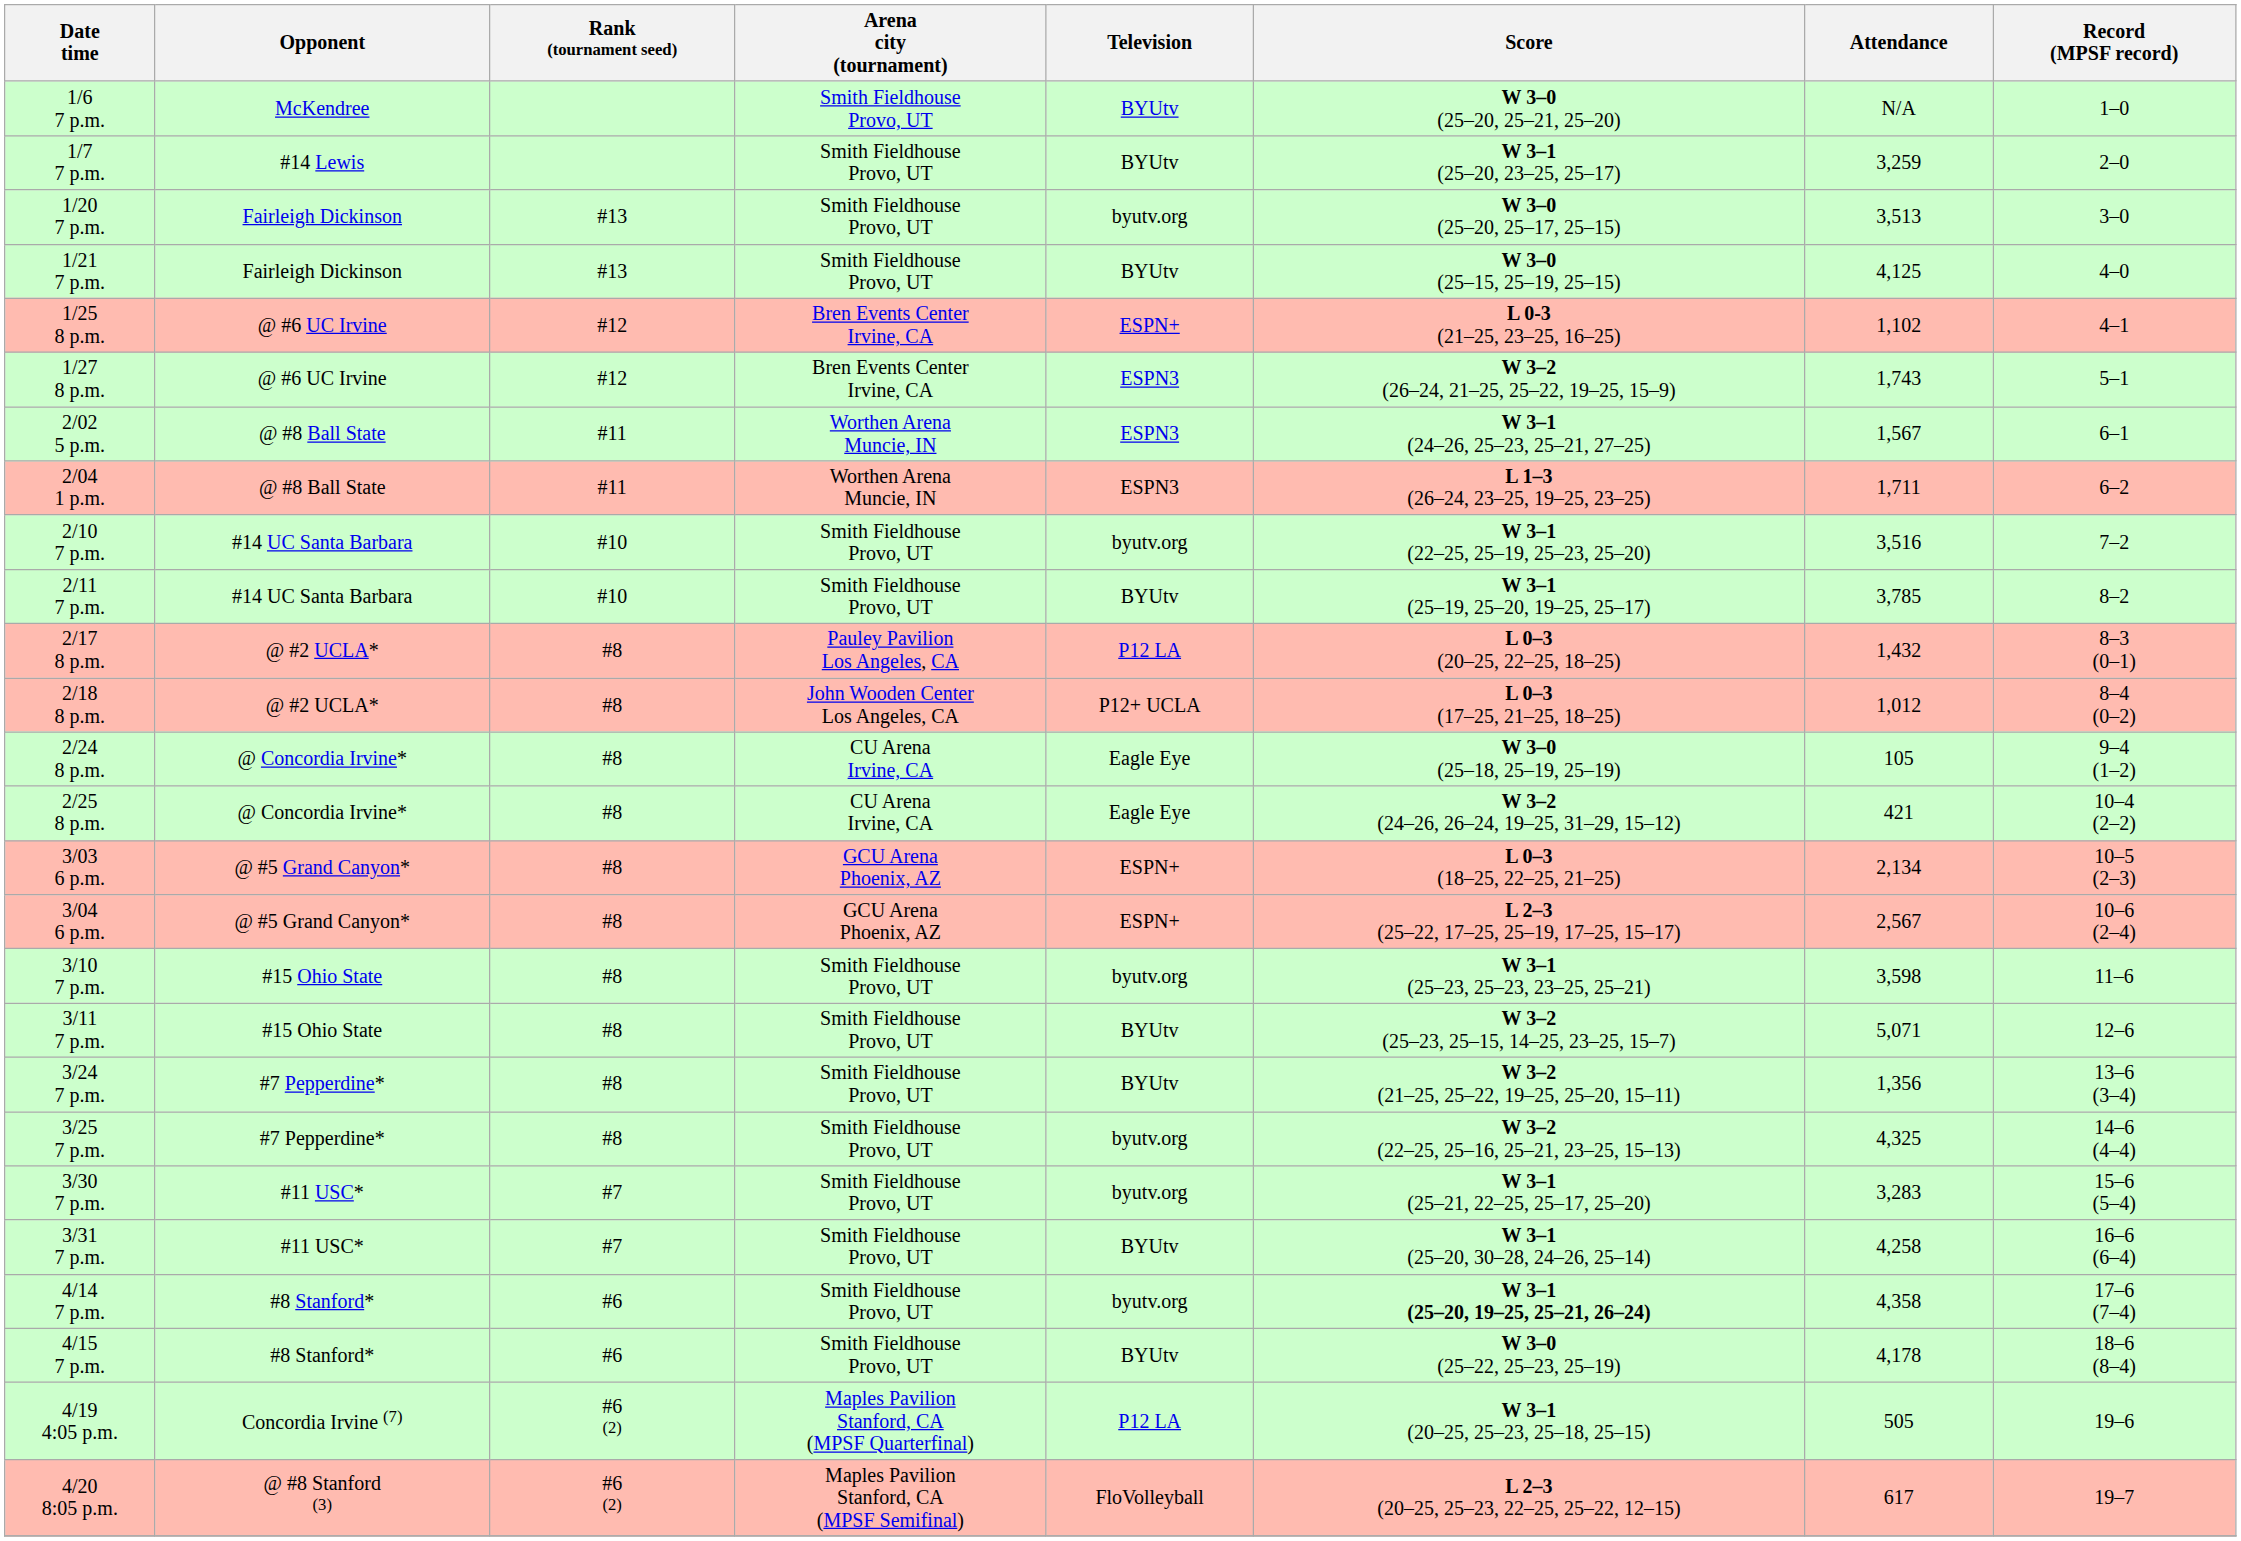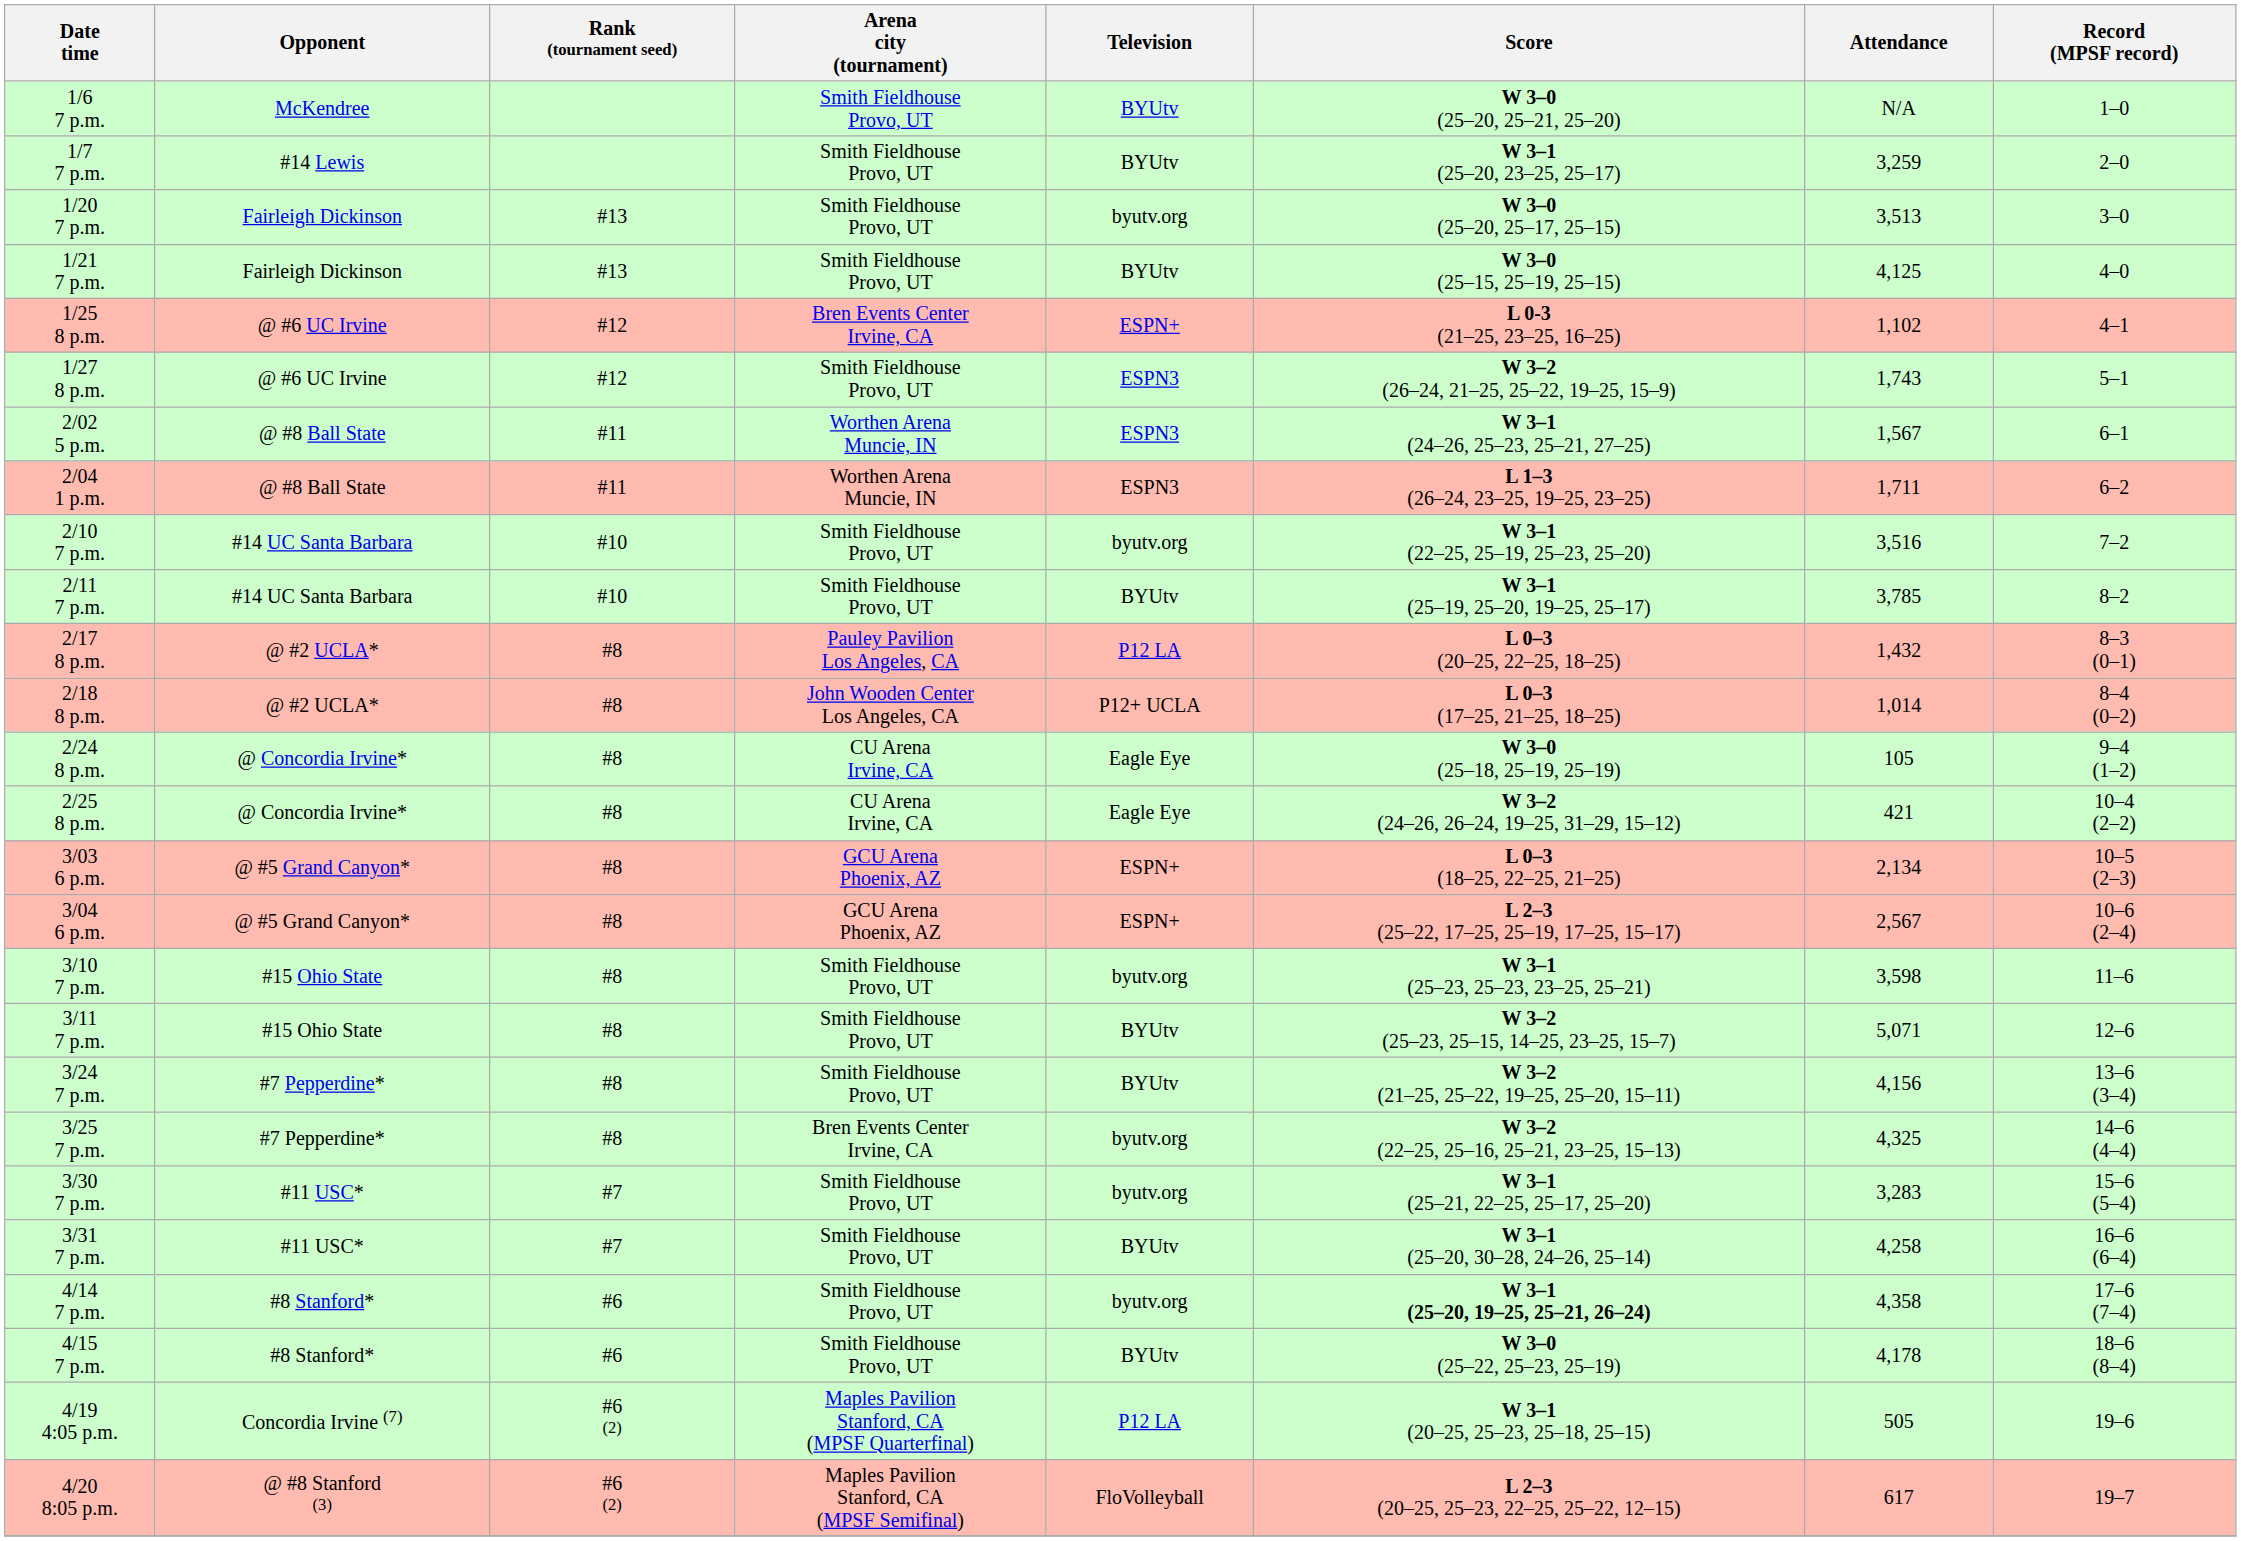(890, 379) Bren Events Center Irvine, CA -> (890, 379) Smith Fieldhouse Provo, UT
(1899, 704) 1,012 -> (1899, 704) 1,014
(1899, 1084) 1,356 -> (1899, 1084) 4,156
(890, 1138) Smith Fieldhouse Provo, UT -> (890, 1138) Bren Events Center Irvine, CA
